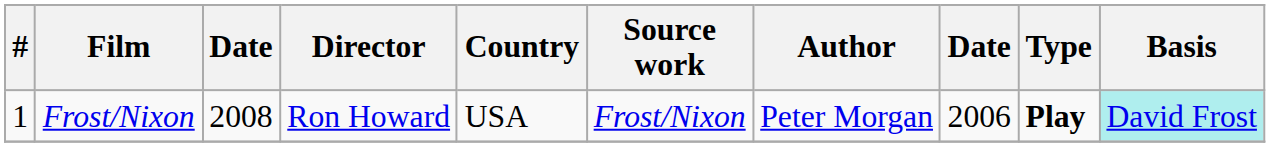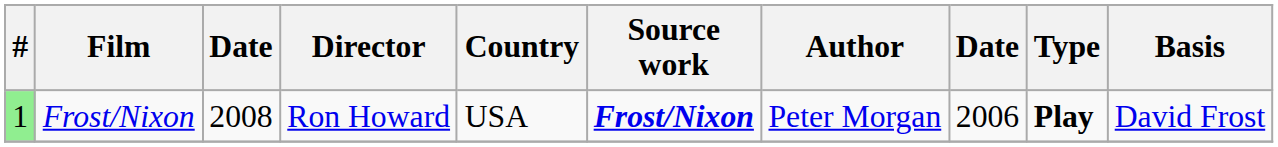(20, 115) no background -> (20, 115) lightgreen background
(670, 115) normal -> (674, 115) bold
(1182, 115) paleturquoise background -> (1190, 115) no background
